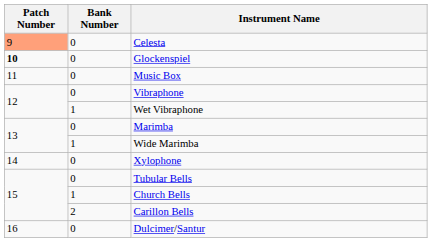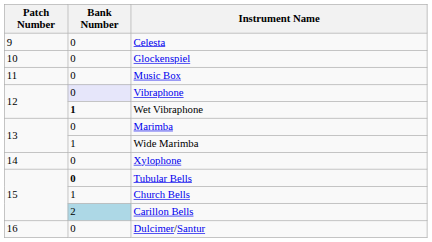(9, 42) lightsalmon background -> (9, 42) no background
(12, 59) bold -> (12, 59) normal
(73, 93) no background -> (73, 93) lavender background
(73, 110) normal -> (73, 110) bold
(73, 178) normal -> (73, 178) bold
(73, 212) no background -> (73, 212) lightblue background
